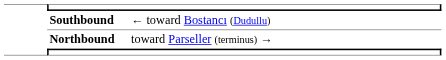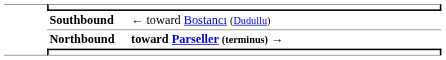(202, 39) normal -> (207, 39) bold
